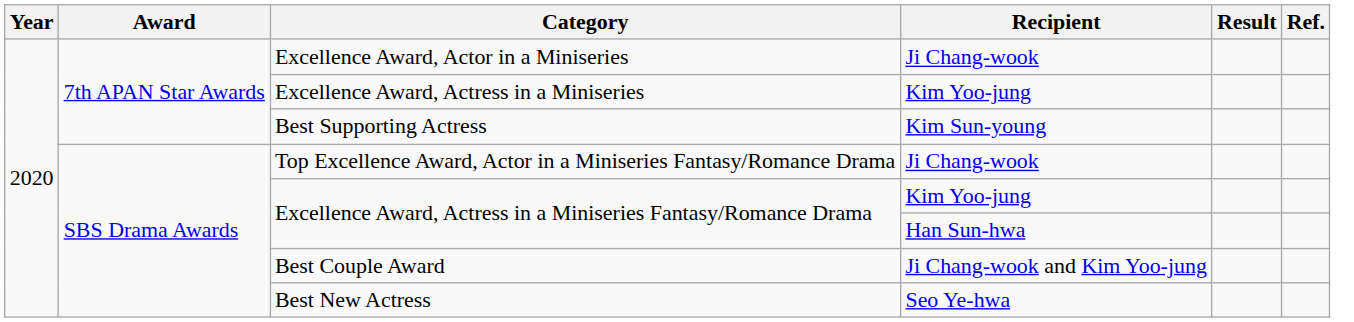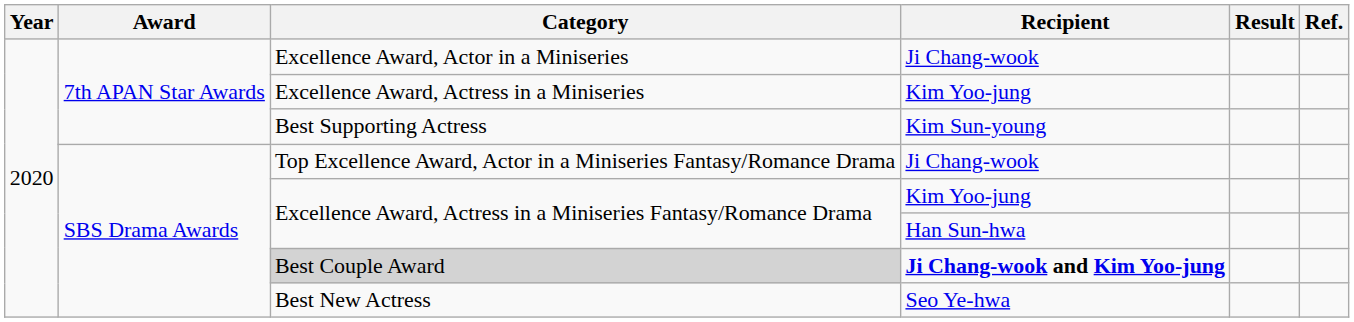(360, 265) no background -> (360, 265) lightgrey background
(1056, 265) normal -> (1065, 265) bold
